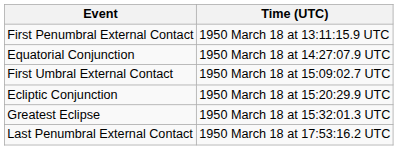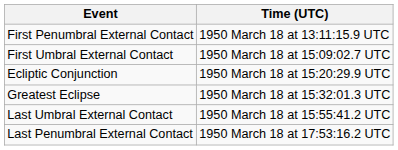- row: (71, 54)
+ row: (90, 114)
